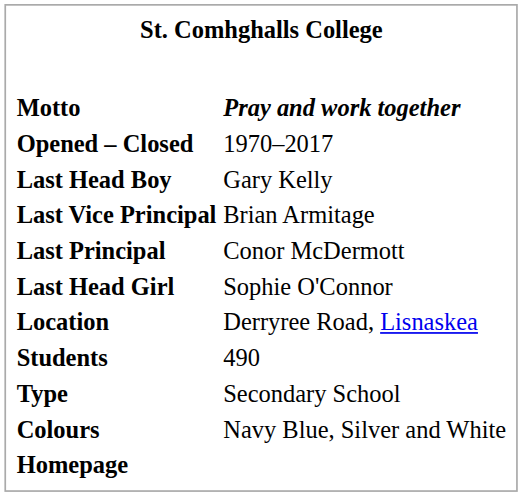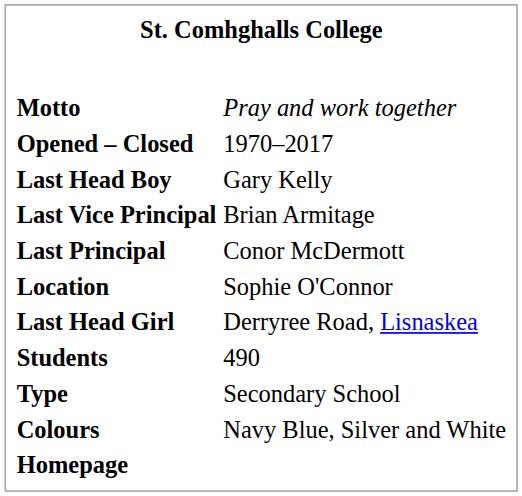(342, 107) bold -> (340, 107) normal
(95, 286) Last Head Girl -> (63, 286) Location
(63, 322) Location -> (95, 322) Last Head Girl
